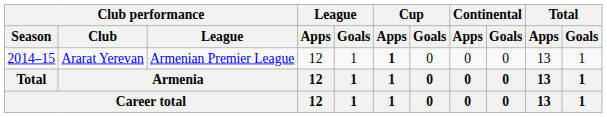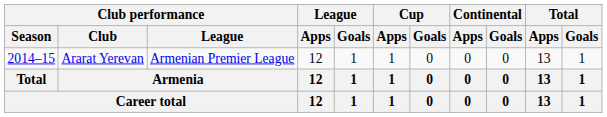(392, 58) bold -> (392, 58) normal
